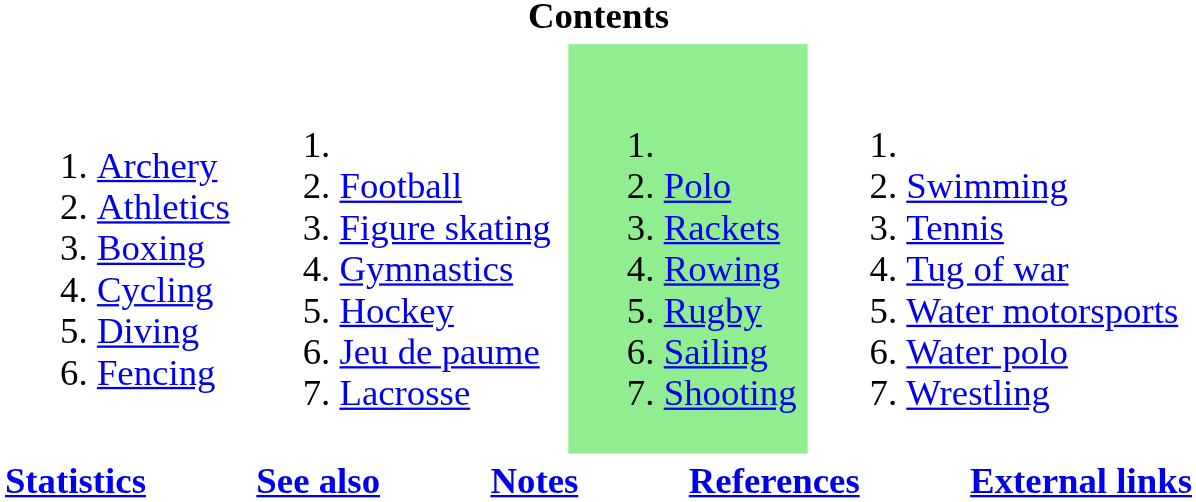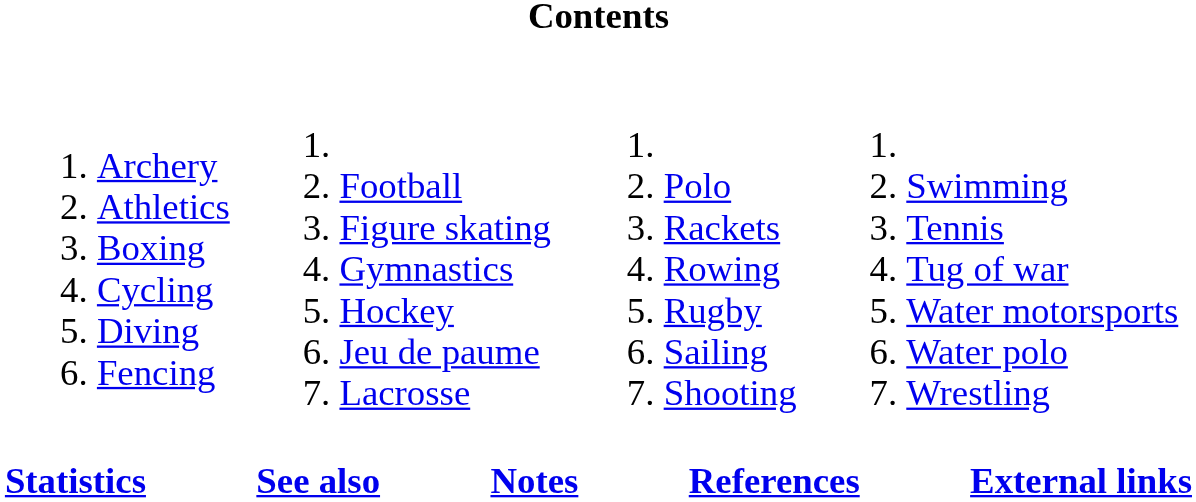(688, 270) lightgreen background -> (688, 270) no background
